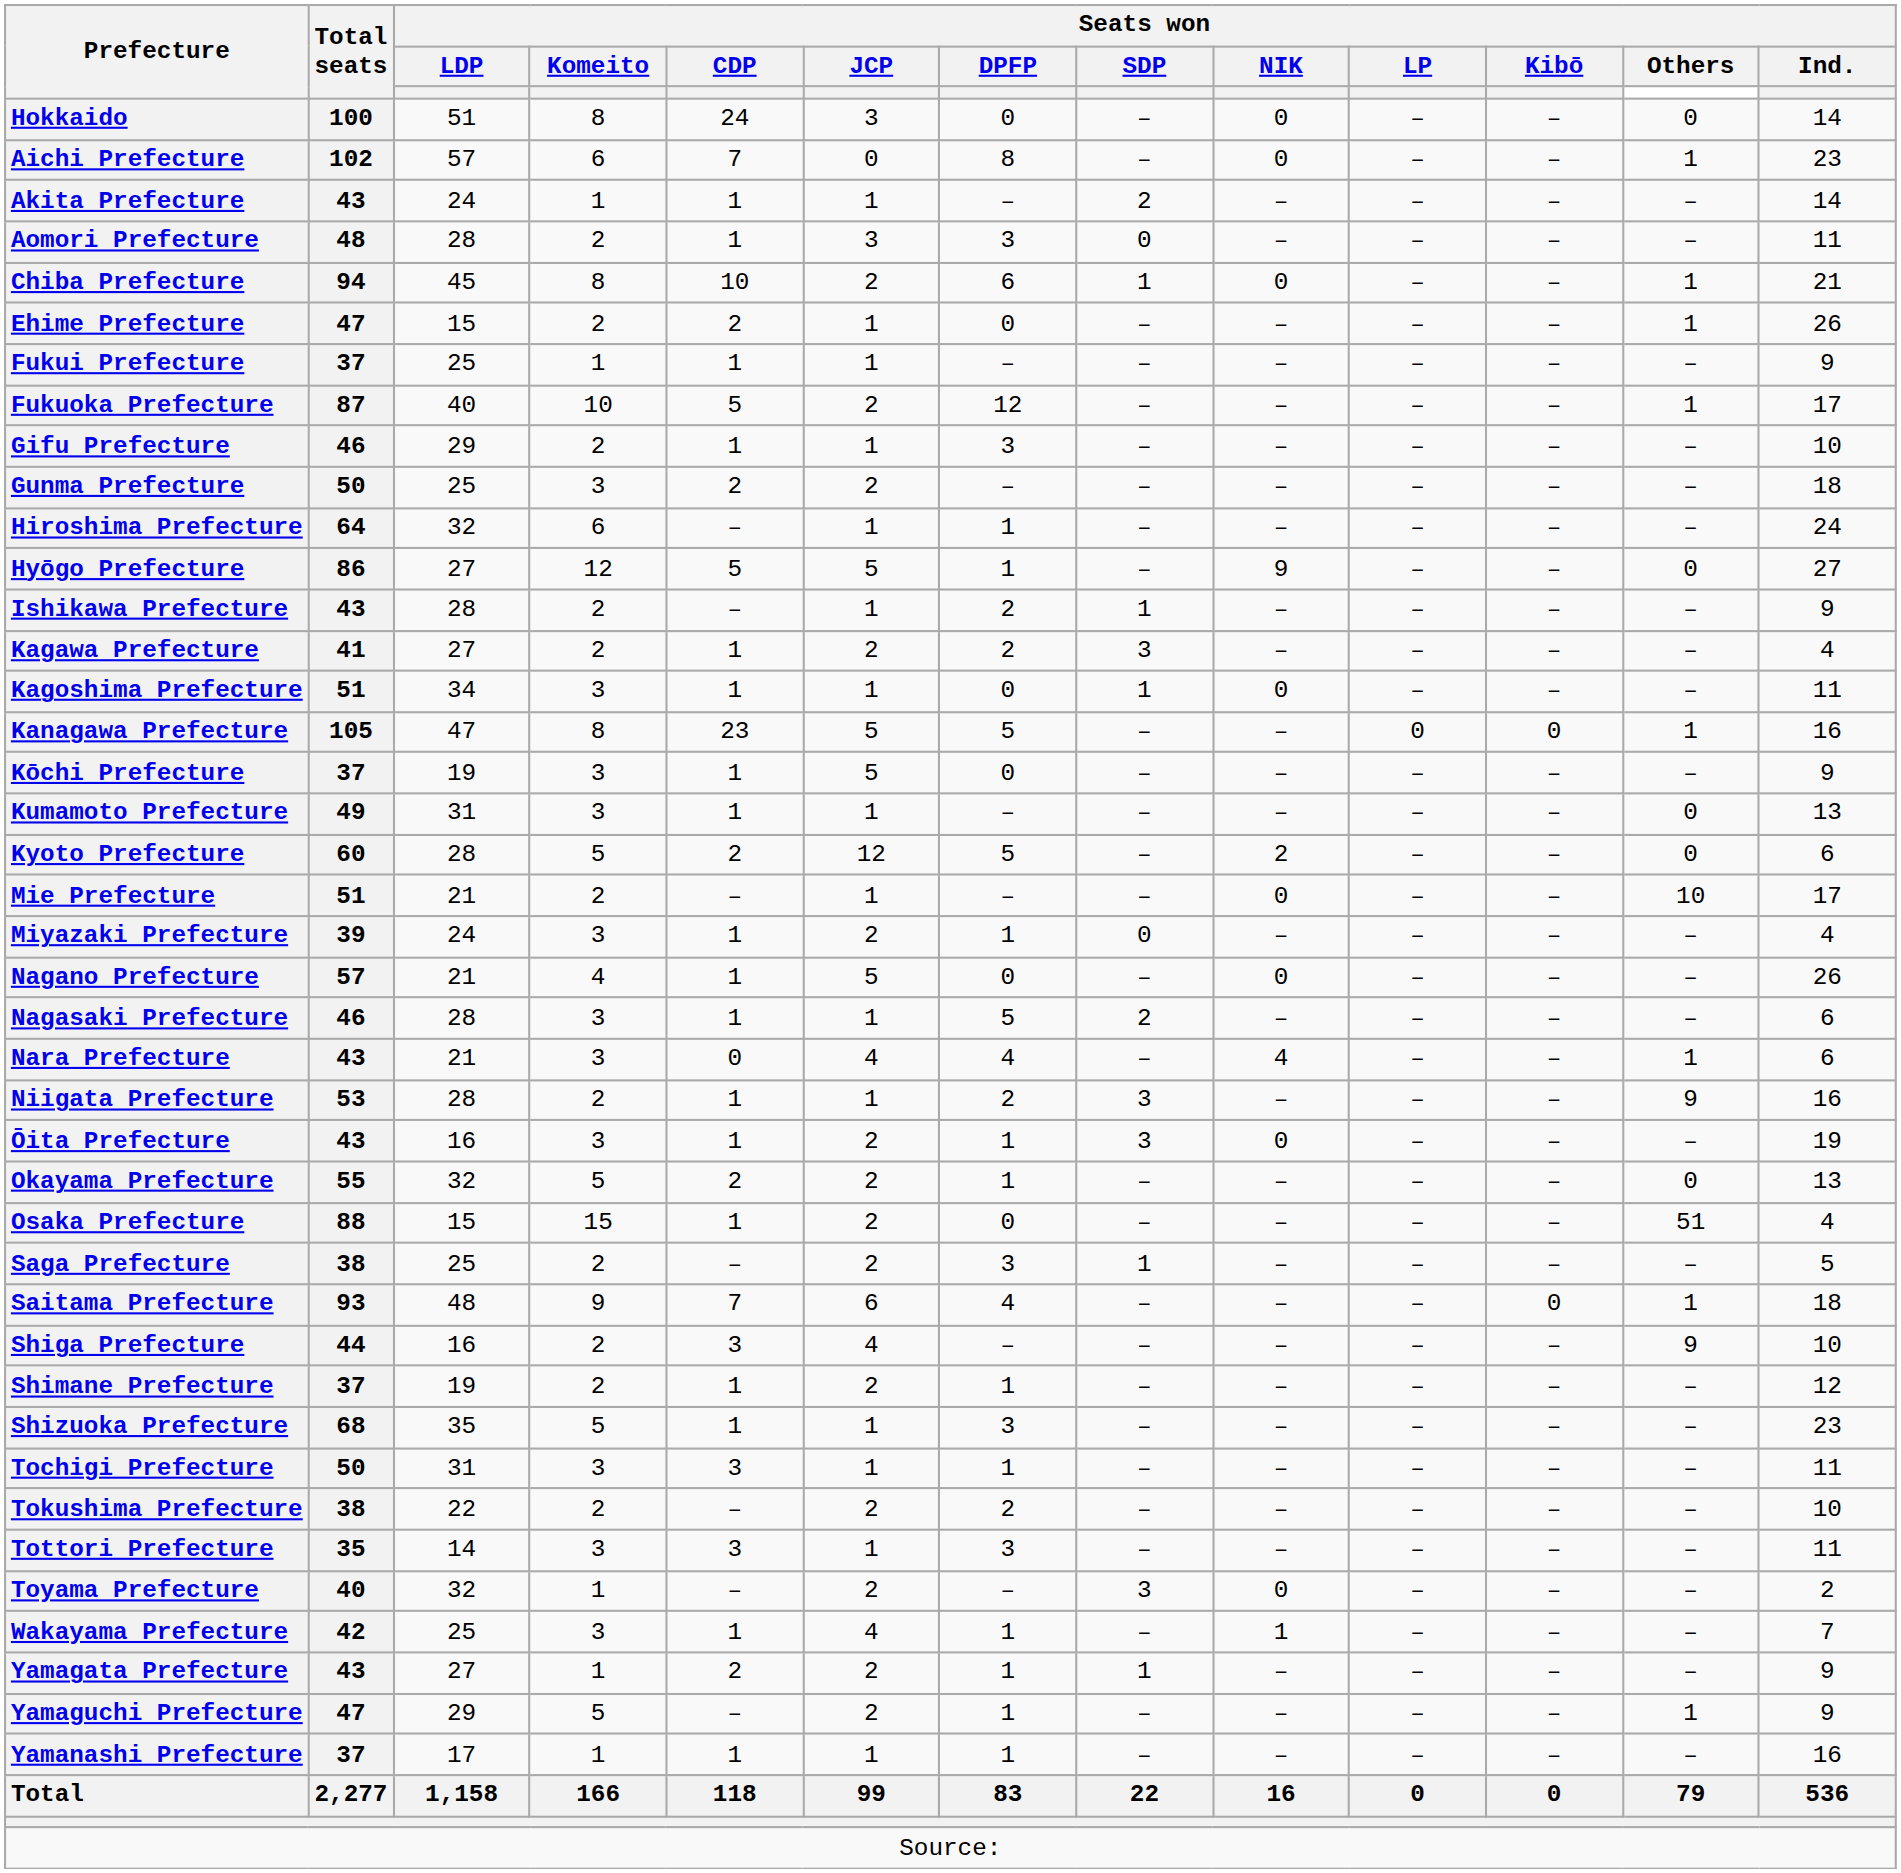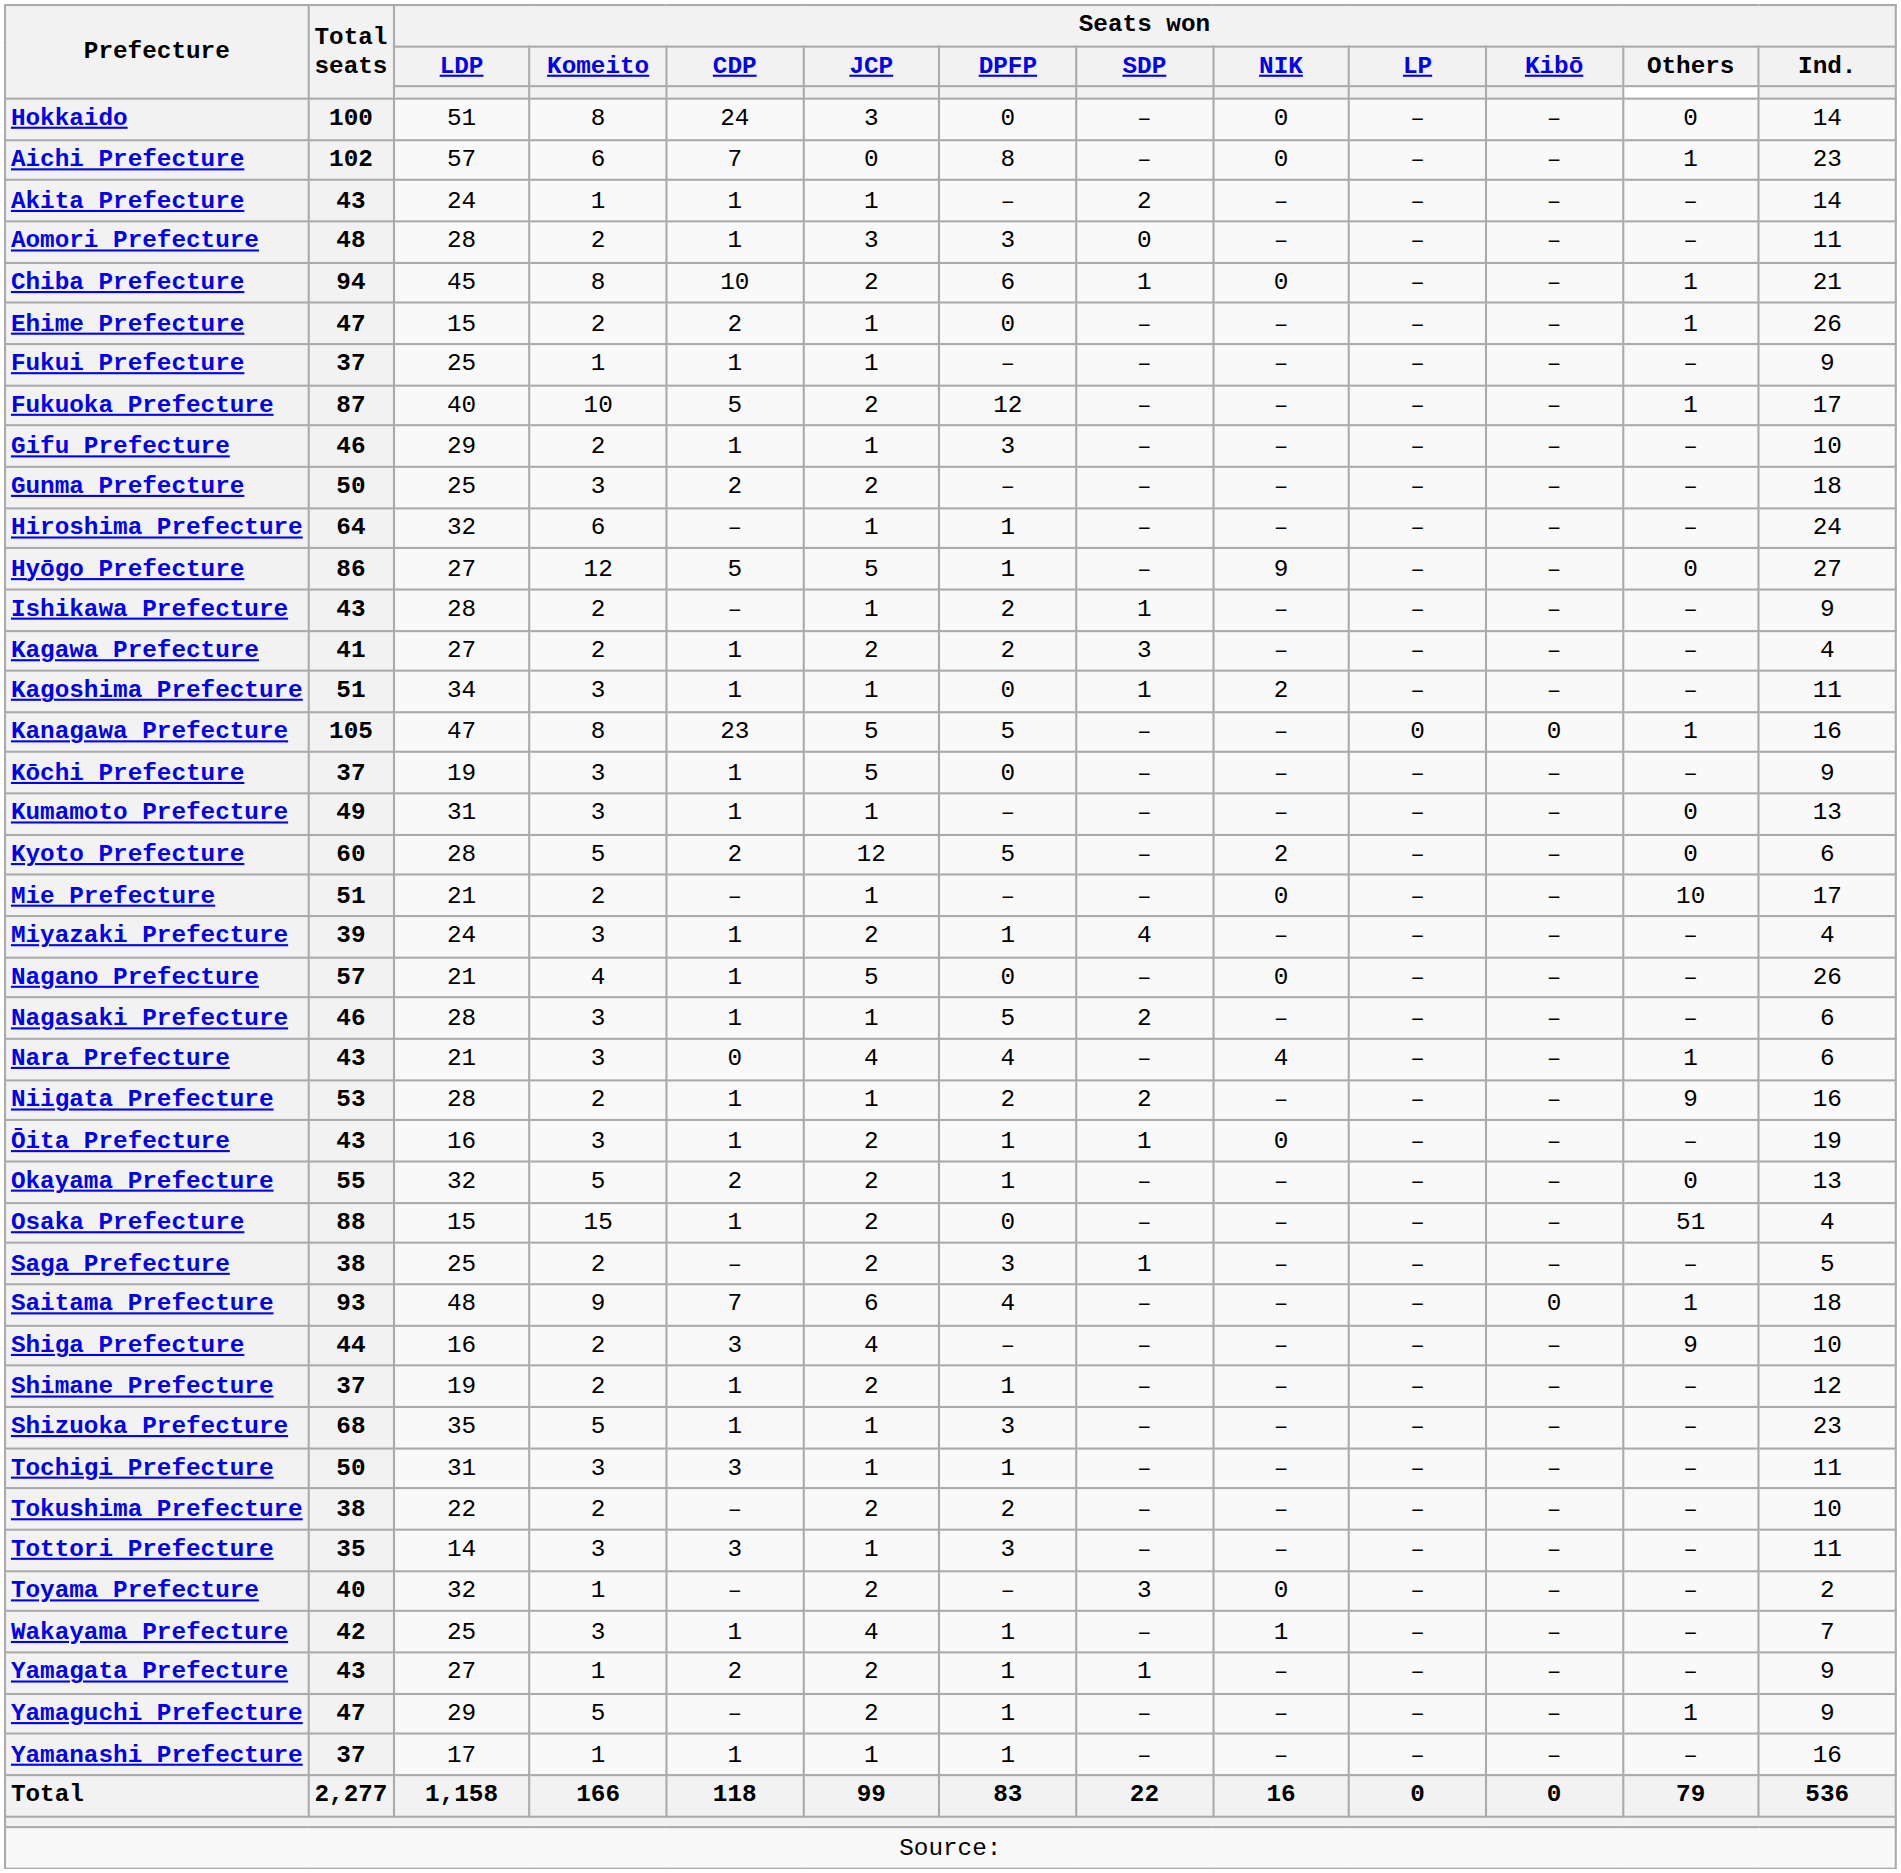(1281, 691) 0 -> (1281, 691) 2
(1144, 936) 0 -> (1144, 936) 4
(1144, 1100) 3 -> (1144, 1100) 2
(1144, 1141) 3 -> (1144, 1141) 1
